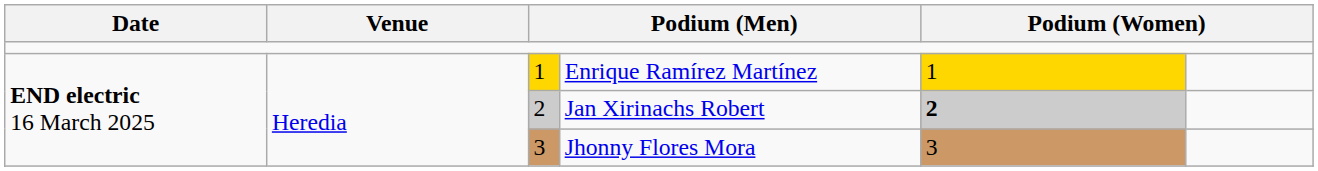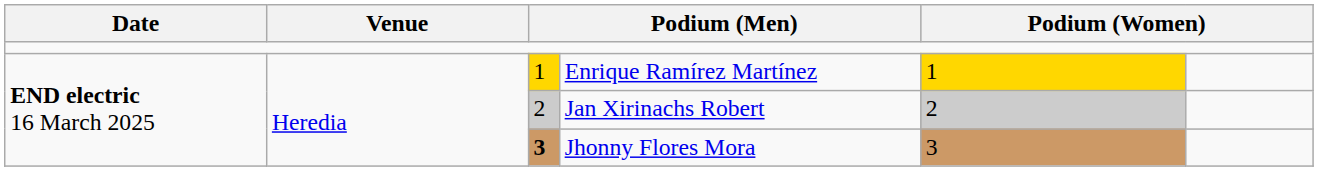(932, 109) bold -> (932, 109) normal
(539, 146) normal -> (539, 146) bold
